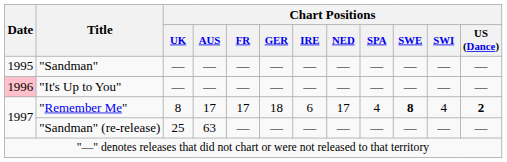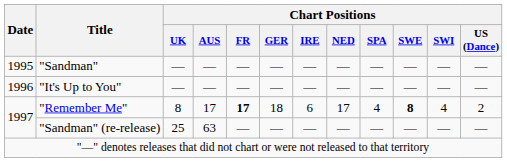(20, 86) pink background -> (20, 86) no background
(243, 107) normal -> (243, 107) bold
(481, 107) bold -> (481, 107) normal
